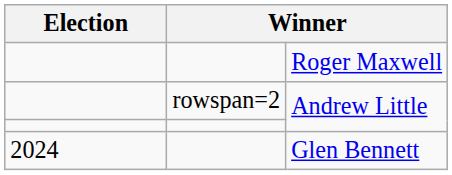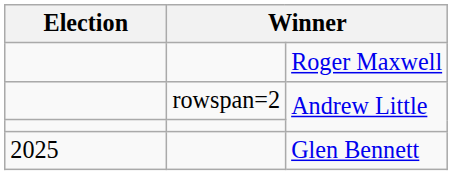(34, 149) 2024 -> (34, 149) 2025
